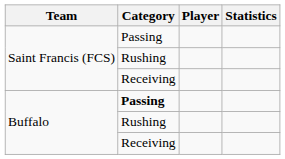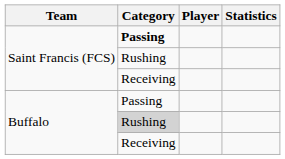(142, 36) normal -> (143, 36) bold
(143, 100) bold -> (142, 100) normal
(143, 122) no background -> (143, 122) lightgrey background
